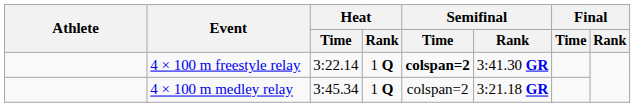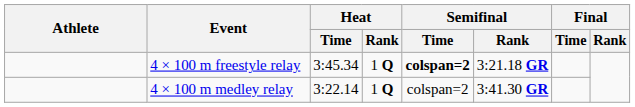(336, 65) 3:22.14 -> (336, 65) 3:45.34
(513, 65) 3:41.30 GR -> (513, 65) 3:21.18 GR
(336, 90) 3:45.34 -> (336, 90) 3:22.14
(513, 90) 3:21.18 GR -> (513, 90) 3:41.30 GR
